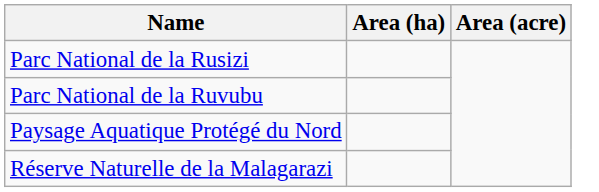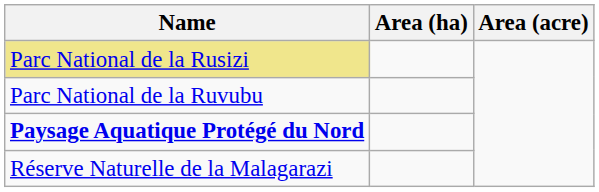(129, 58) no background -> (129, 58) khaki background
(176, 131) normal -> (187, 131) bold
